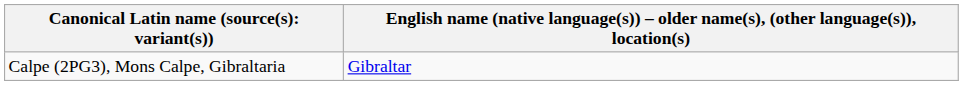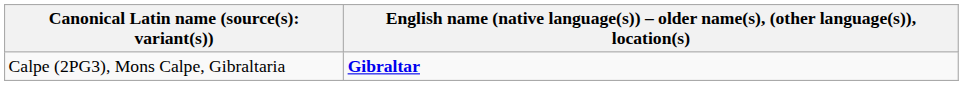(379, 66) normal -> (384, 66) bold
